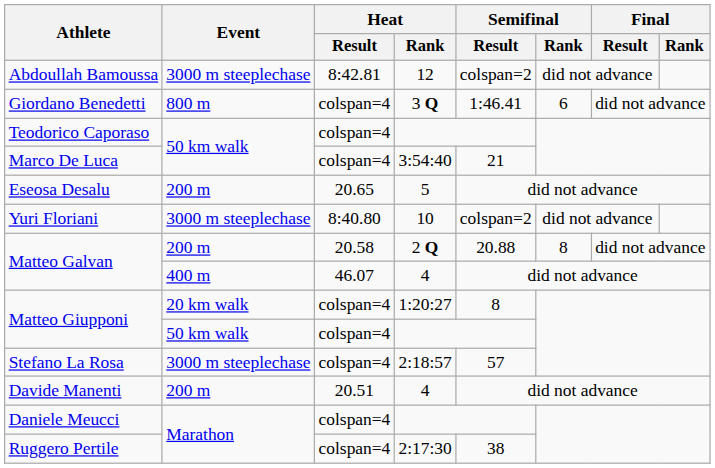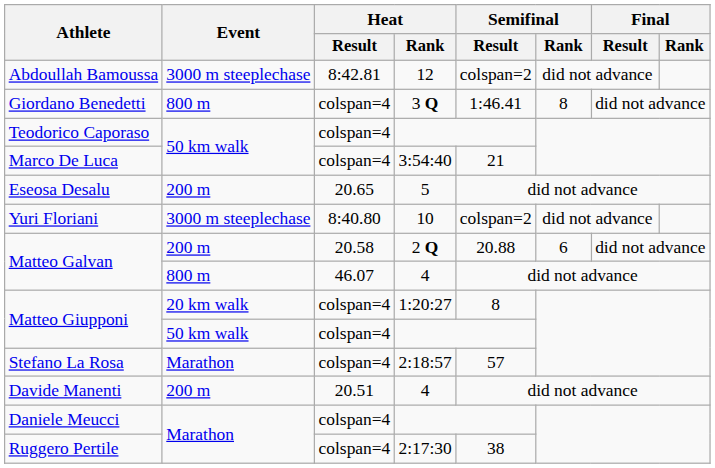(563, 103) 6 -> (563, 103) 8
(563, 247) 8 -> (563, 247) 6
(188, 276) 400 m -> (188, 276) 800 m
(238, 362) 3000 m steeplechase -> (200, 362) Marathon
